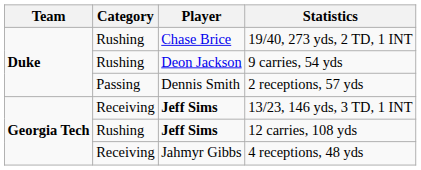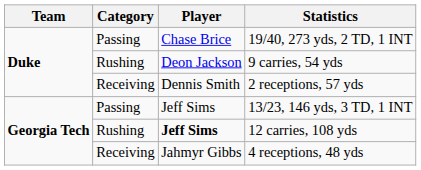(120, 39) Rushing -> (118, 39) Passing
(118, 84) Passing -> (125, 84) Receiving
(125, 107) Receiving -> (118, 107) Passing
(189, 107) bold -> (188, 107) normal
